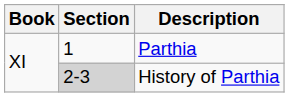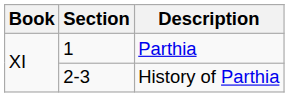(77, 77) lightgrey background -> (77, 77) no background
